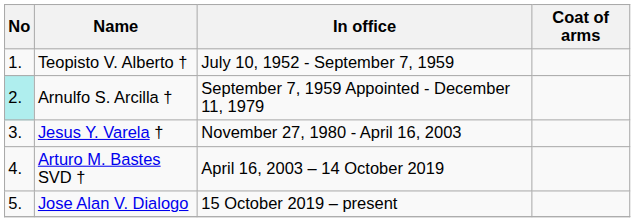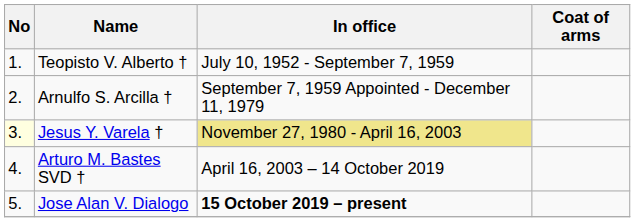(15, 97) paleturquoise background -> (15, 97) no background
(15, 133) no background -> (15, 133) lightyellow background
(331, 133) no background -> (331, 133) khaki background
(299, 203) normal -> (304, 203) bold
